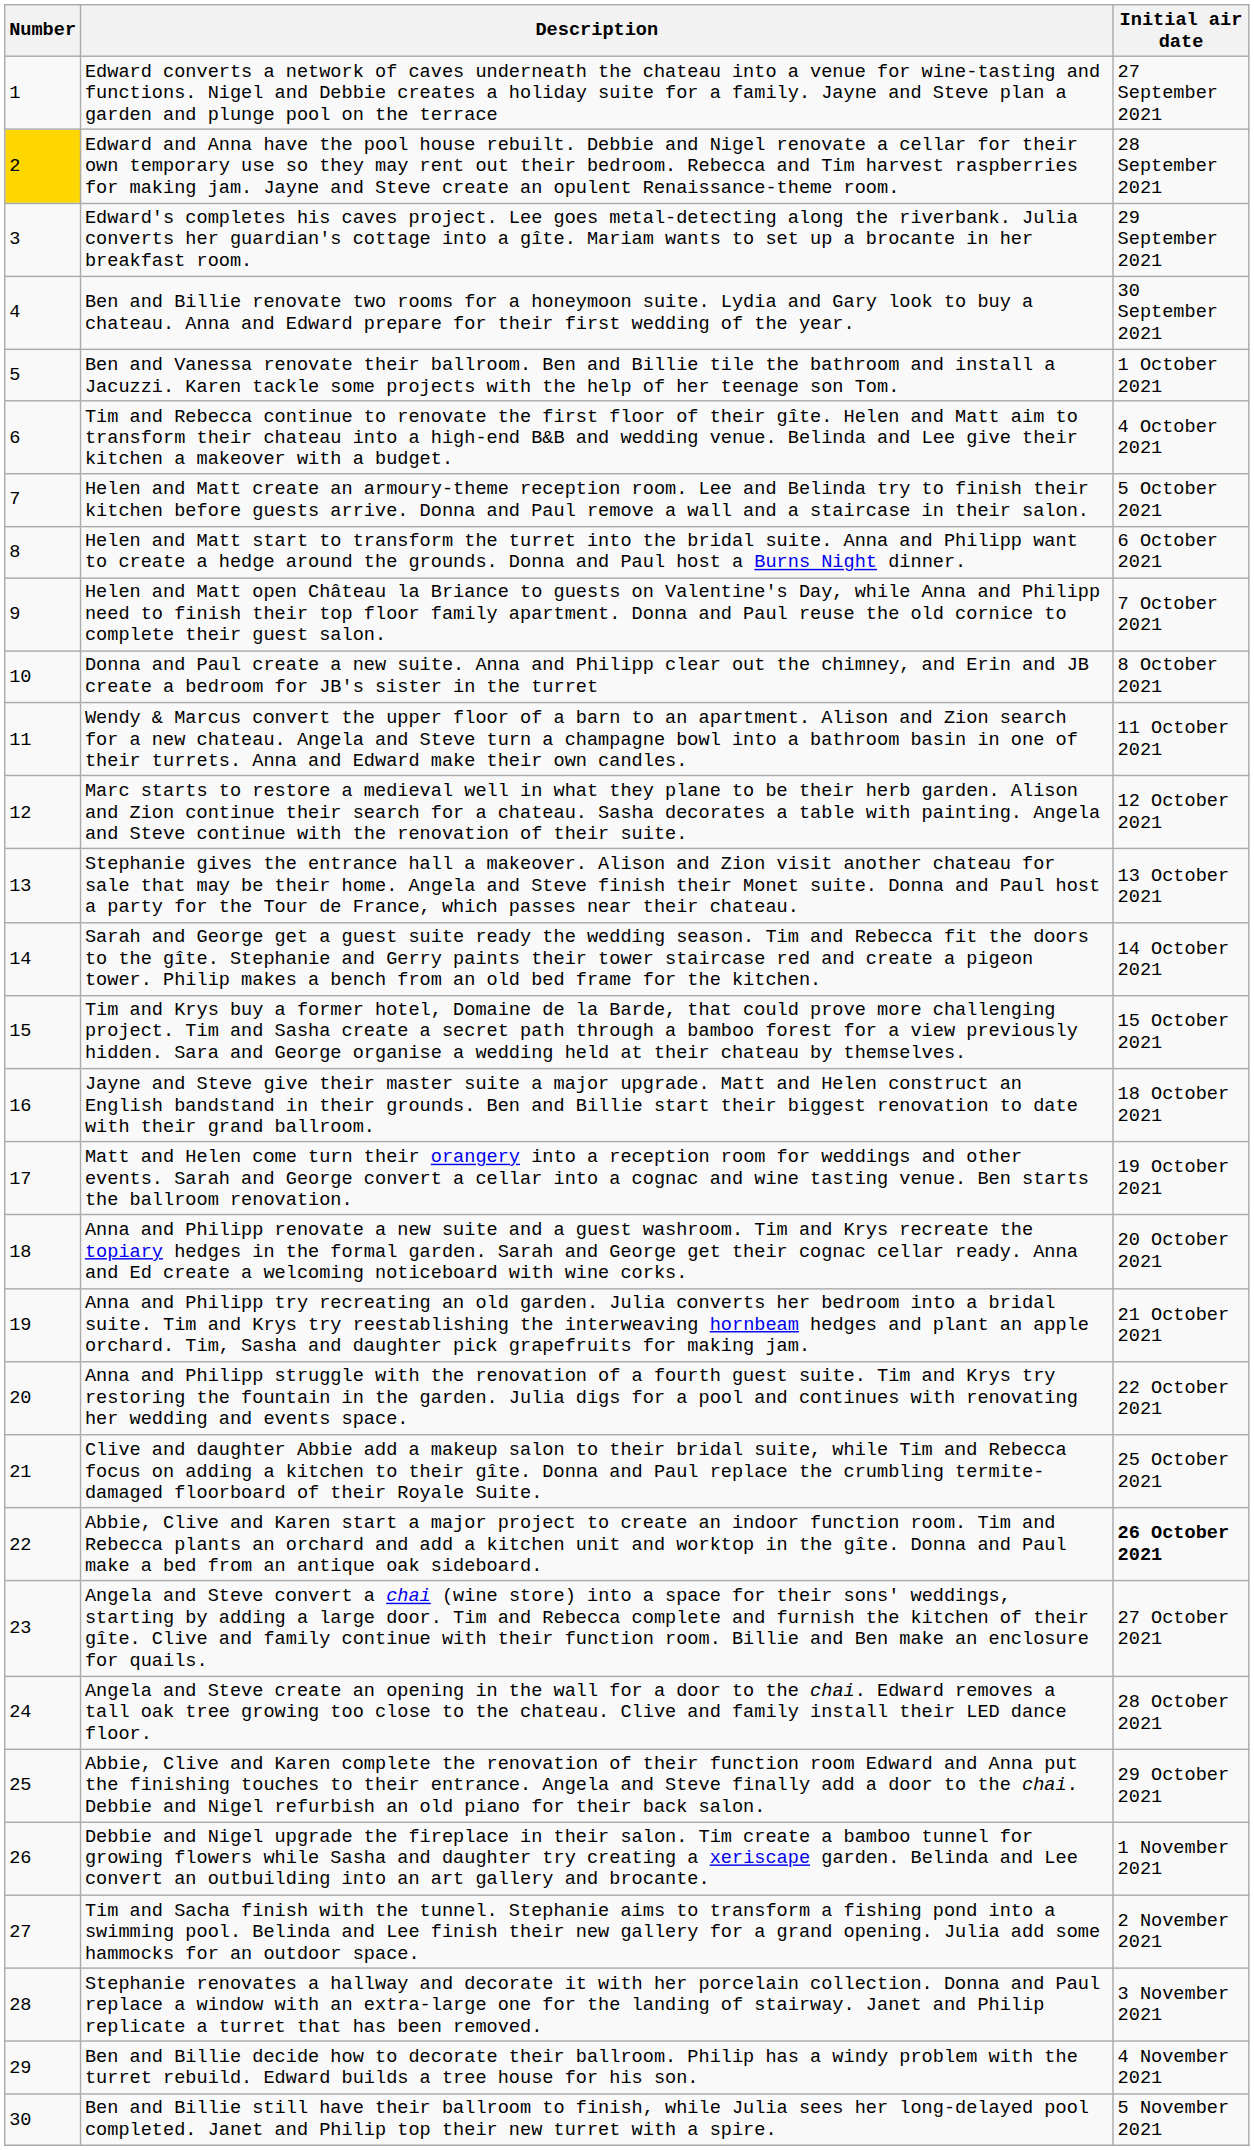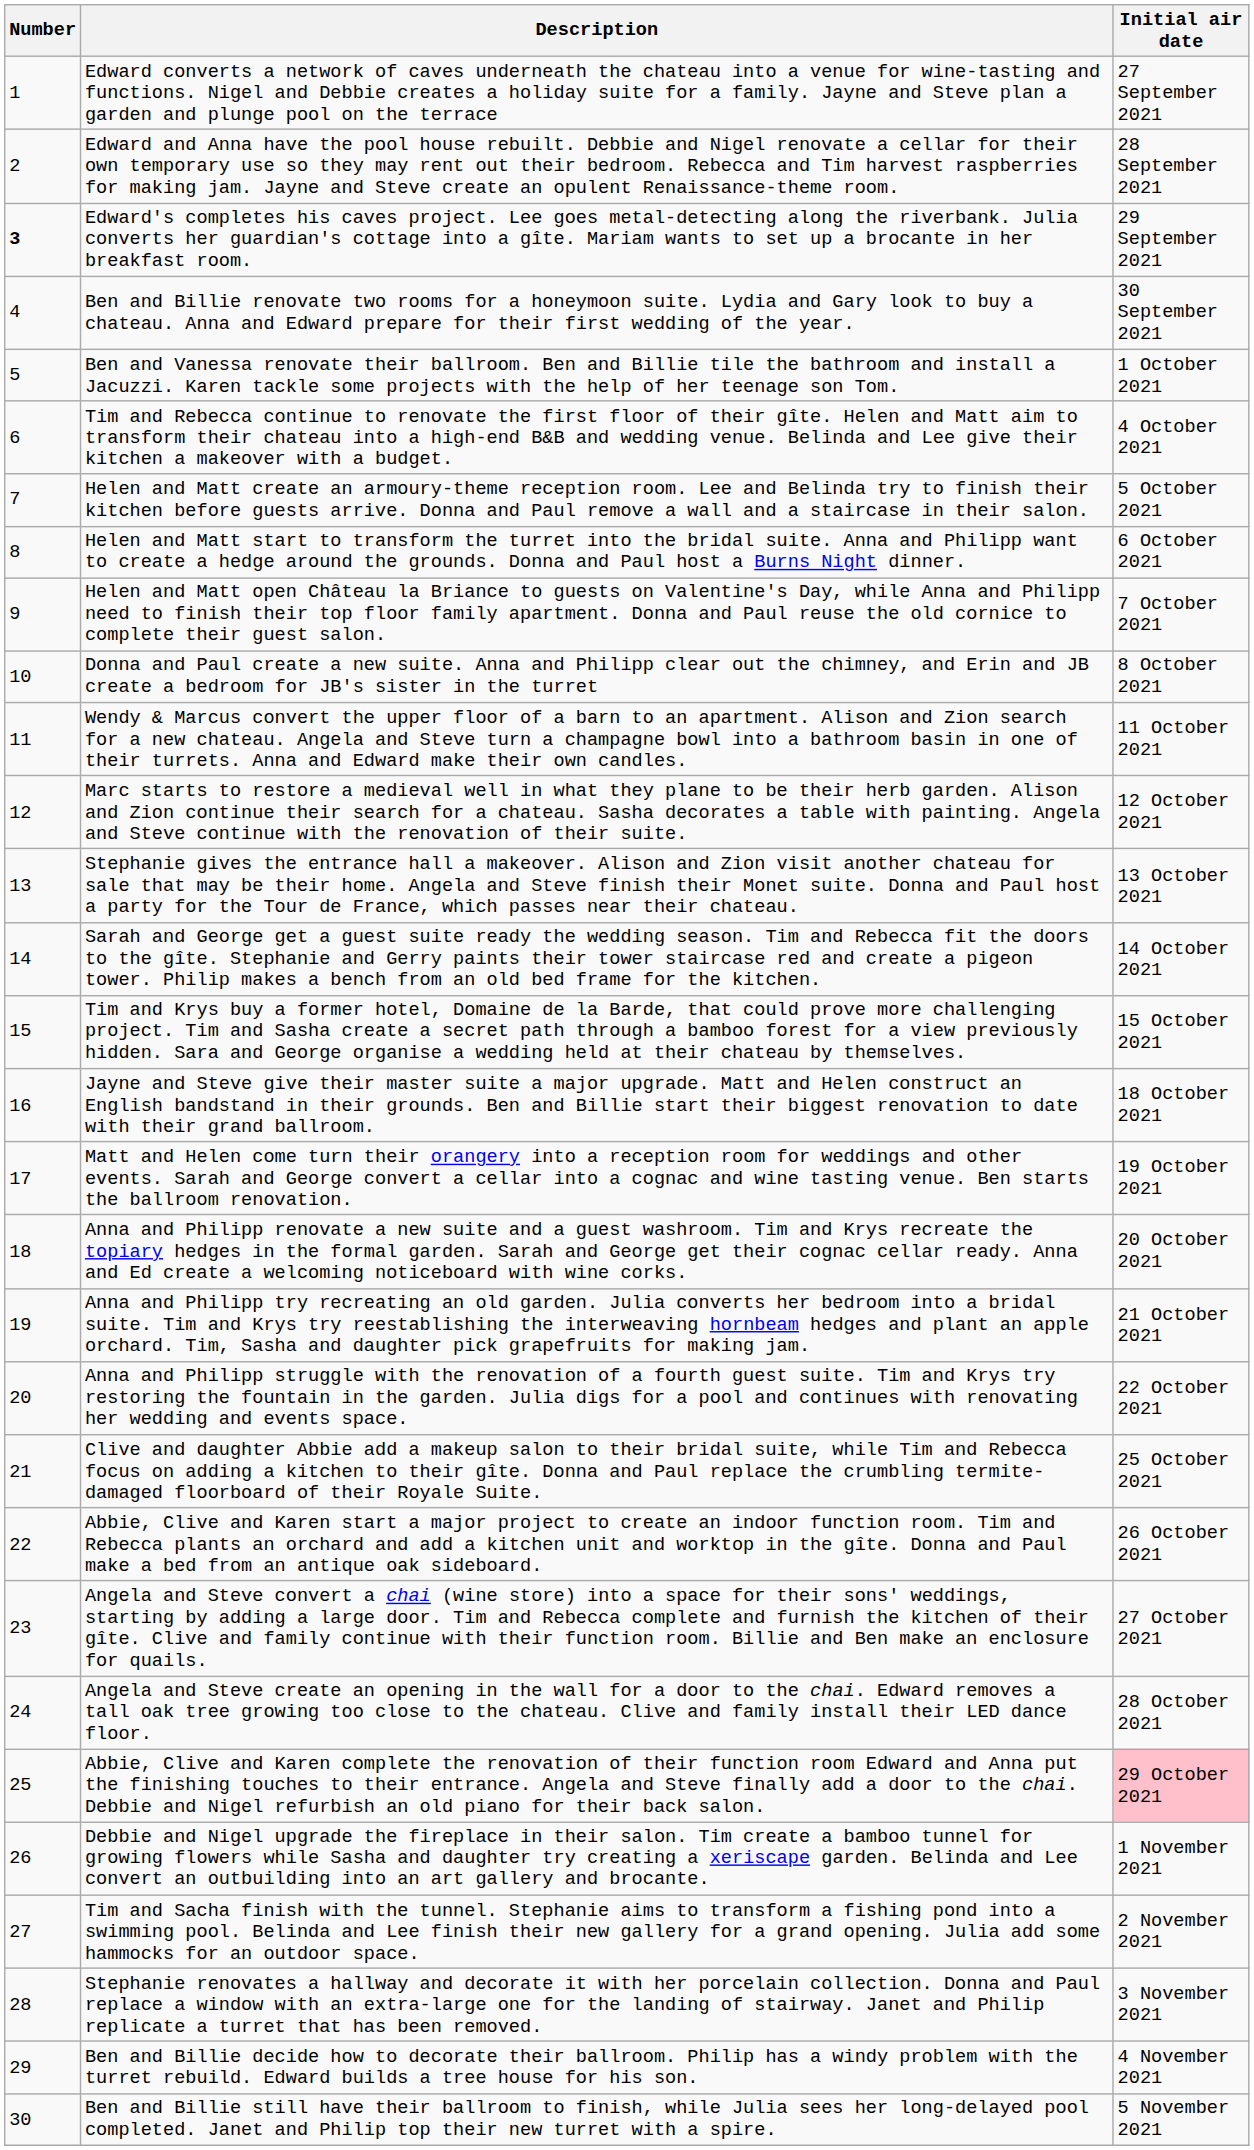(15, 166) gold background -> (15, 166) no background
(15, 239) normal -> (15, 239) bold
(1173, 1544) bold -> (1173, 1544) normal
(1173, 1785) no background -> (1173, 1785) pink background
